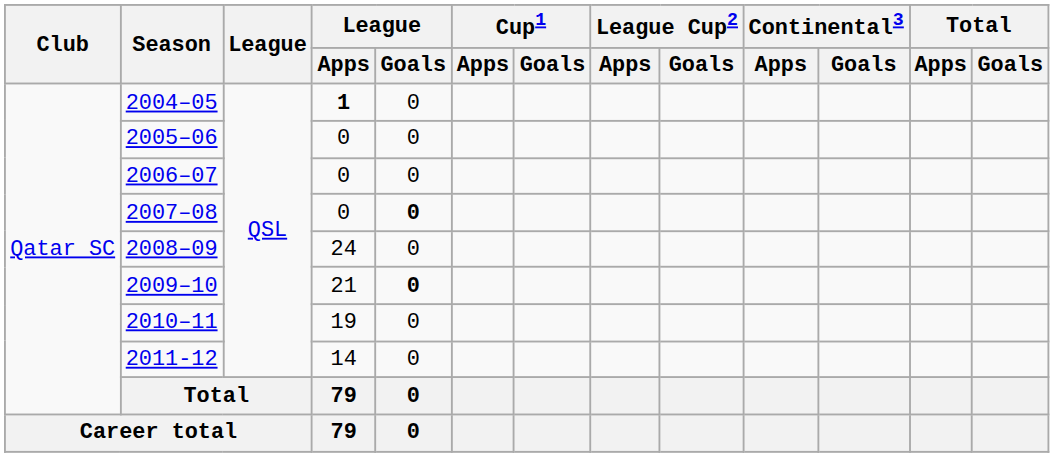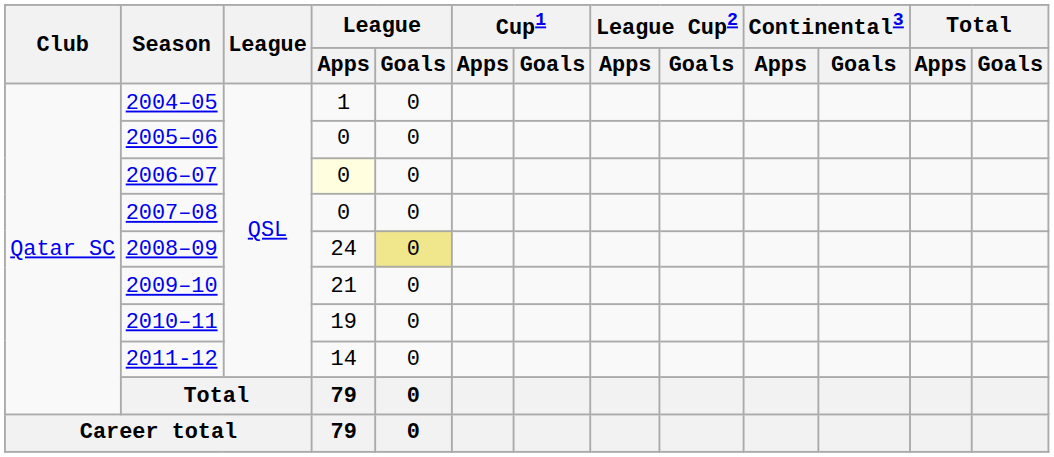(344, 102) bold -> (344, 102) normal
(344, 175) no background -> (344, 175) lightyellow background
(413, 212) bold -> (413, 212) normal
(413, 249) no background -> (413, 249) khaki background
(413, 286) bold -> (413, 286) normal
